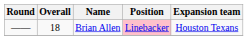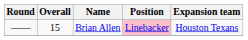(55, 27) 18 -> (55, 27) 15
